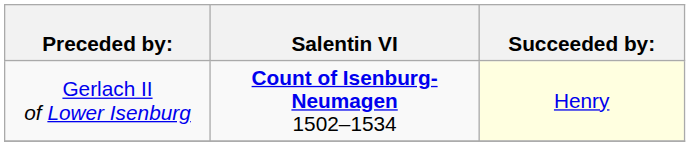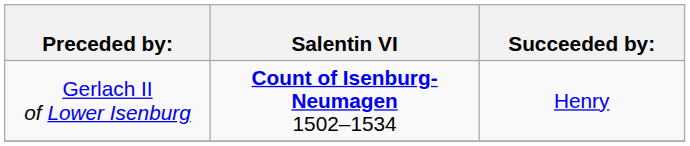(582, 100) lightyellow background -> (582, 100) no background
